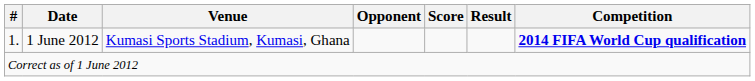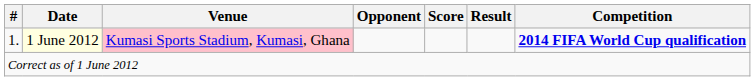(62, 40) no background -> (62, 40) lightyellow background
(228, 40) no background -> (228, 40) pink background
